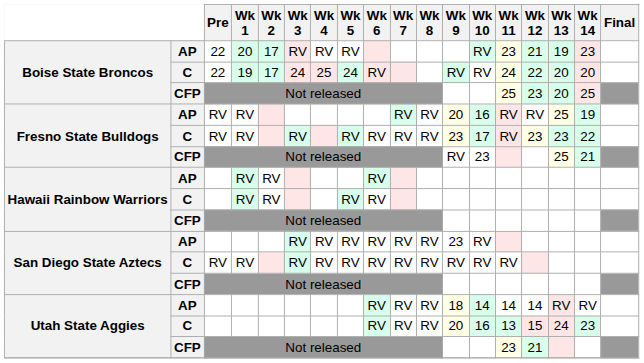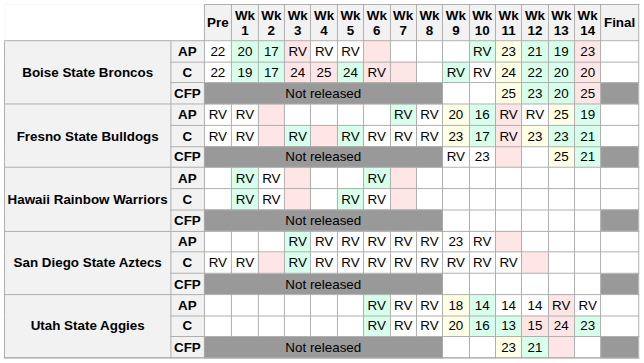(588, 136) 22 -> (588, 136) 21
